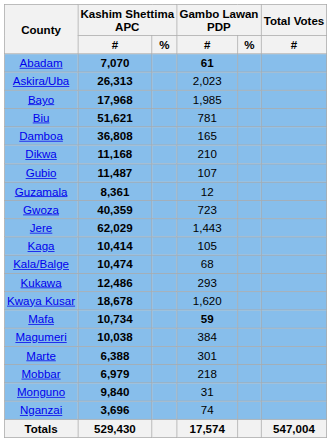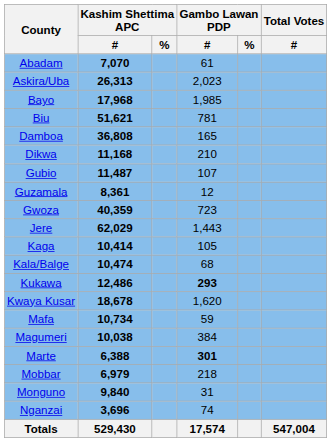(207, 63) bold -> (207, 63) normal
(207, 283) normal -> (207, 283) bold
(207, 319) bold -> (207, 319) normal
(207, 356) normal -> (207, 356) bold
